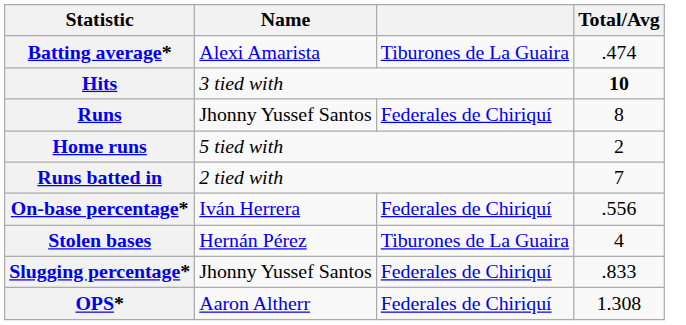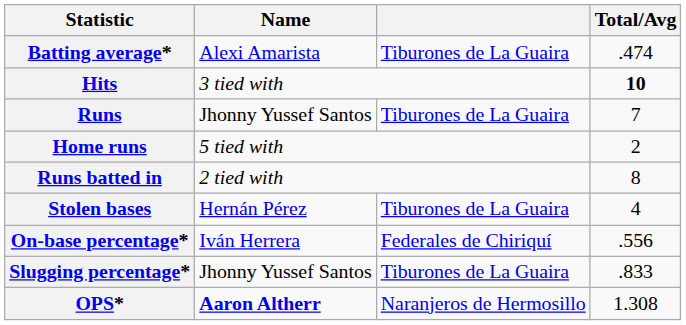(466, 114) Federales de Chiriquí -> (475, 114) Tiburones de La Guaira
(619, 114) 8 -> (636, 114) 7
(619, 177) 7 -> (636, 177) 8
rows swapped: (100, 240) <-> (100, 209)
(466, 271) Federales de Chiriquí -> (475, 271) Tiburones de La Guaira
(255, 303) normal -> (260, 303) bold
(466, 303) Federales de Chiriquí -> (483, 303) Naranjeros de Hermosillo
